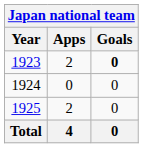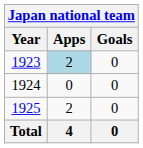(69, 62) no background -> (69, 62) lightblue background
(115, 62) bold -> (115, 62) normal
